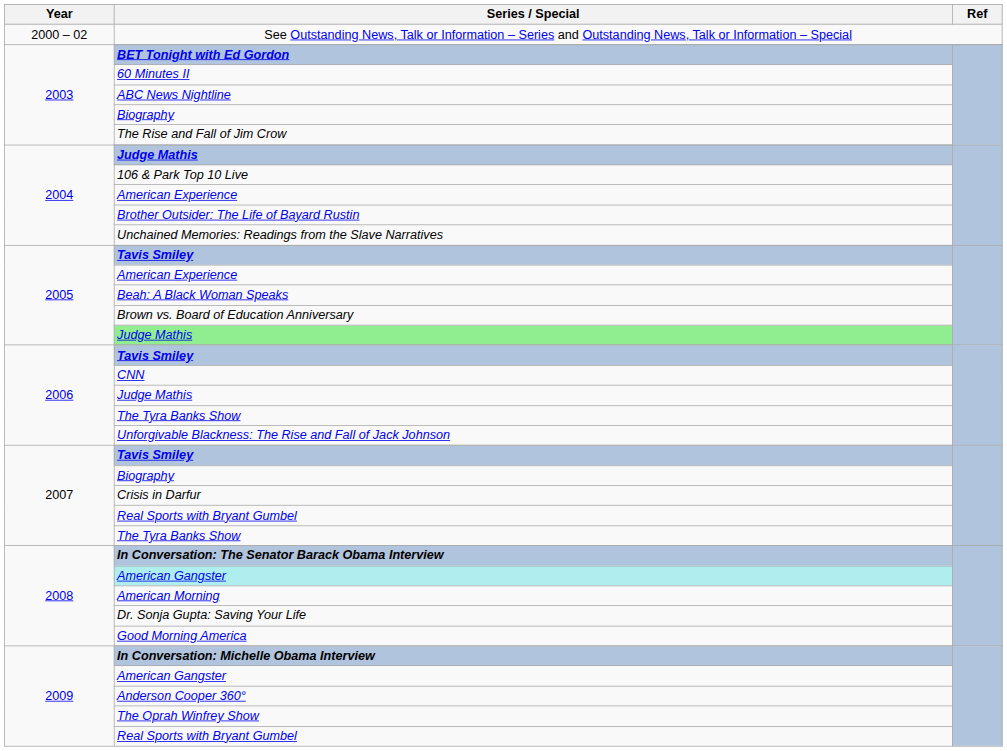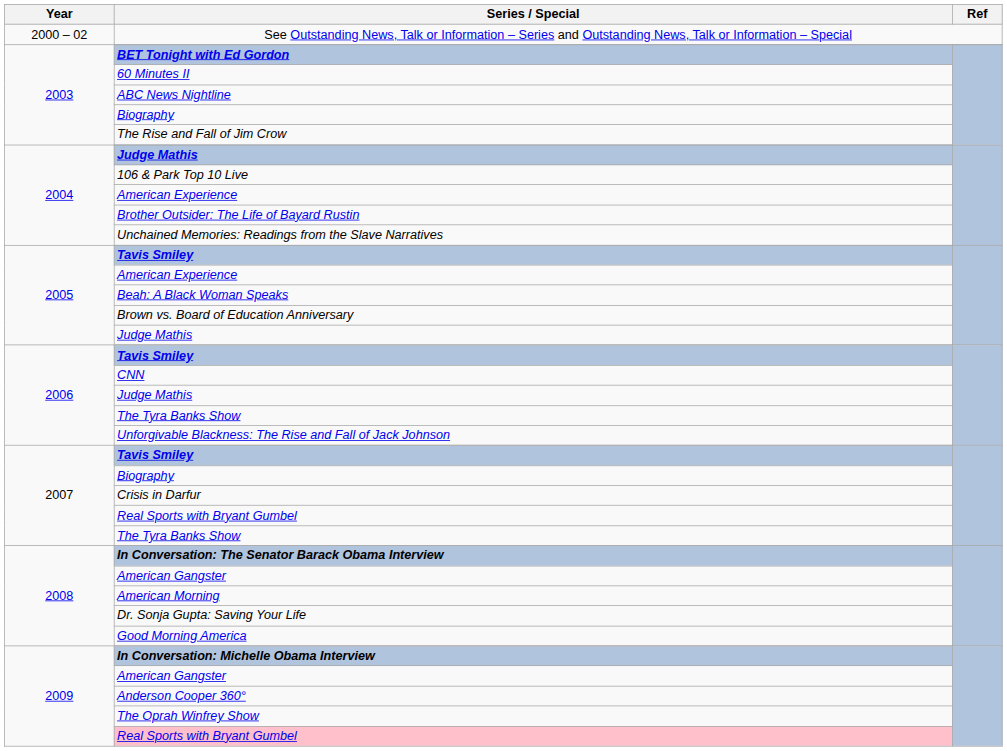(155, 335) lightgreen background -> (155, 335) no background
(172, 575) paleturquoise background -> (172, 575) no background
(207, 736) no background -> (207, 736) pink background
